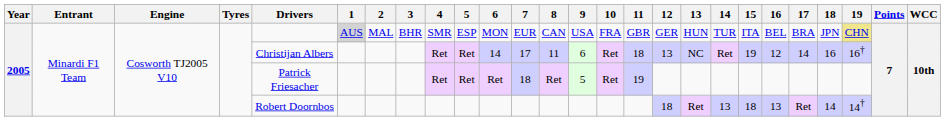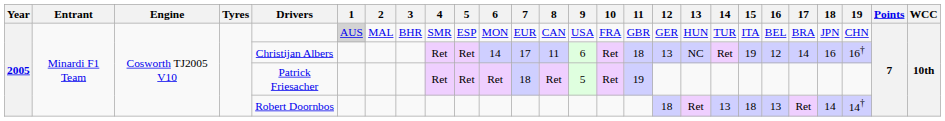(857, 32) khaki background -> (857, 32) no background
